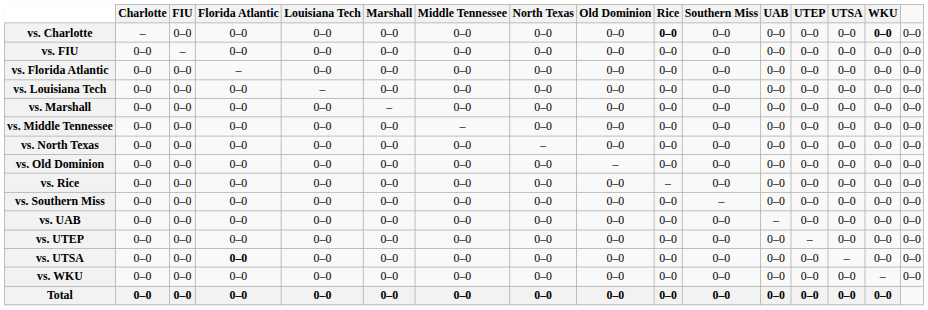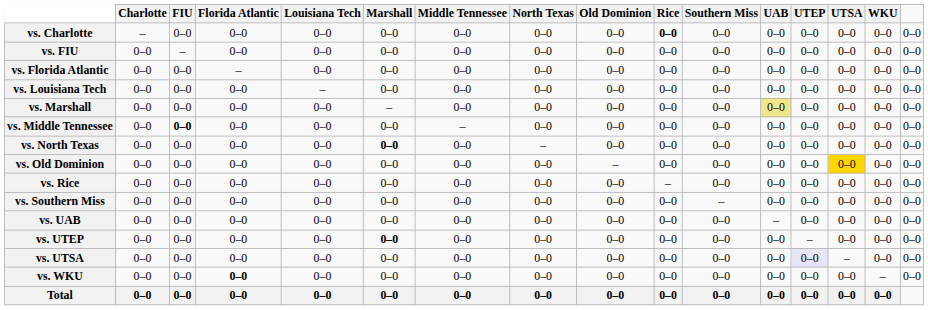(883, 32) bold -> (883, 32) normal
(776, 107) no background -> (776, 107) khaki background
(182, 126) normal -> (182, 126) bold
(389, 145) normal -> (389, 145) bold
(847, 164) no background -> (847, 164) gold background
(389, 239) normal -> (389, 239) bold
(238, 257) bold -> (238, 257) normal
(810, 257) no background -> (810, 257) lavender background
(238, 276) normal -> (238, 276) bold
